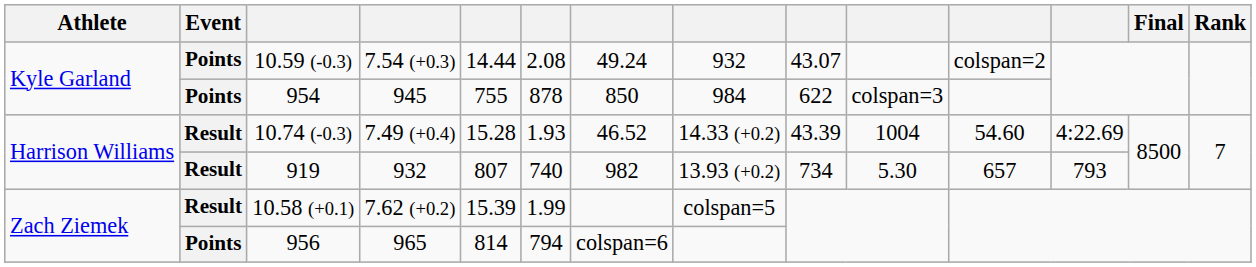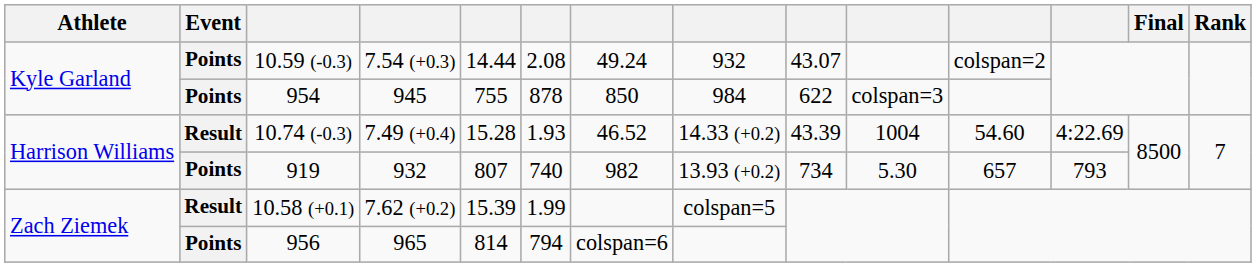(213, 170) Result -> (213, 170) Points
